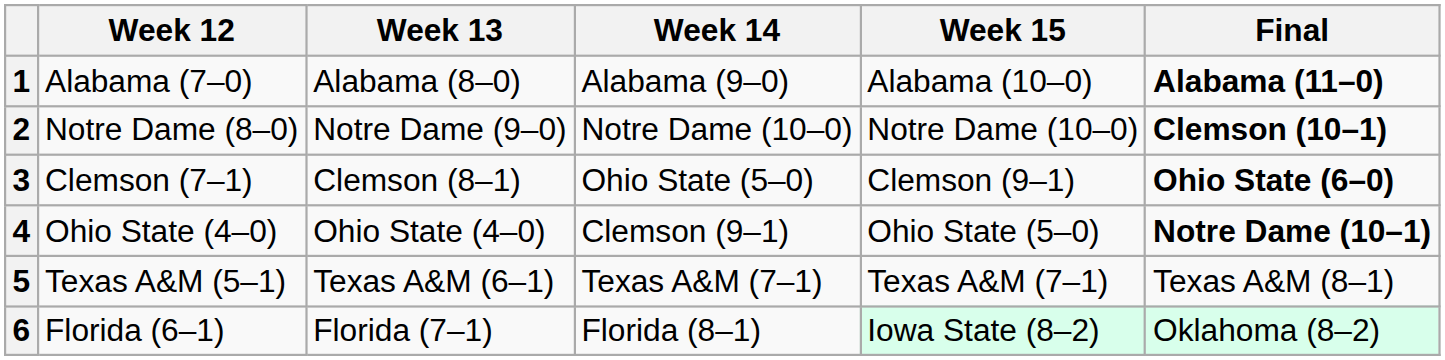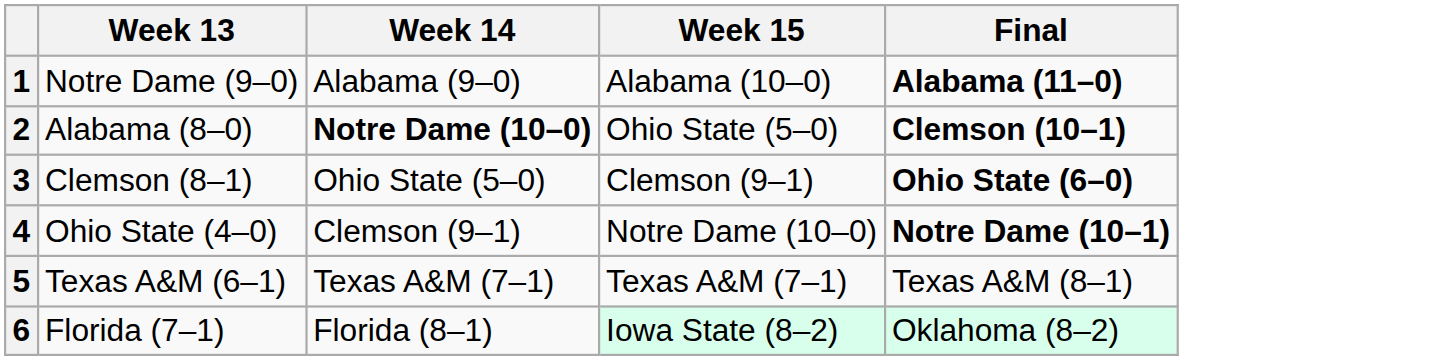- column: (172, 31)
(417, 81) Alabama (8–0) -> (172, 81) Notre Dame (9–0)
(440, 131) Notre Dame (9–0) -> (149, 131) Alabama (8–0)
(717, 131) normal -> (452, 131) bold
(1003, 131) Notre Dame (10–0) -> (722, 131) Ohio State (5–0)
(983, 231) Ohio State (5–0) -> (742, 231) Notre Dame (10–0)
